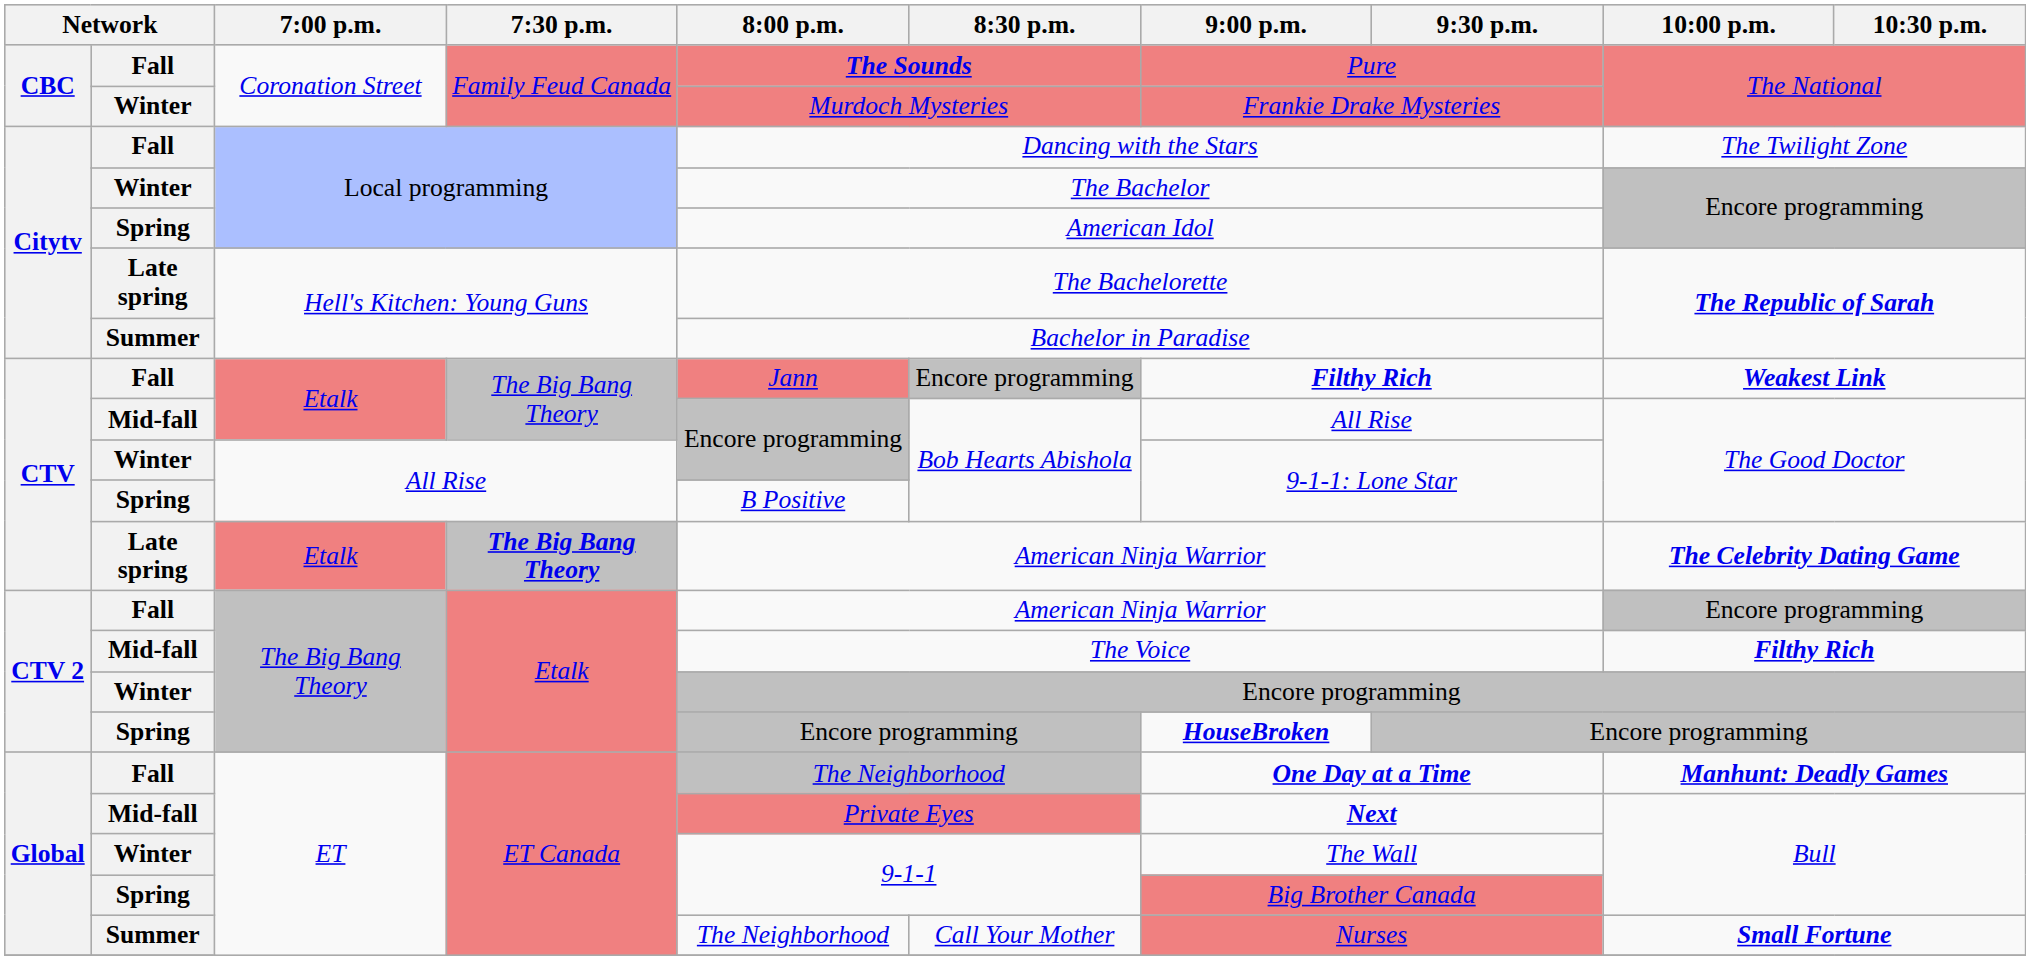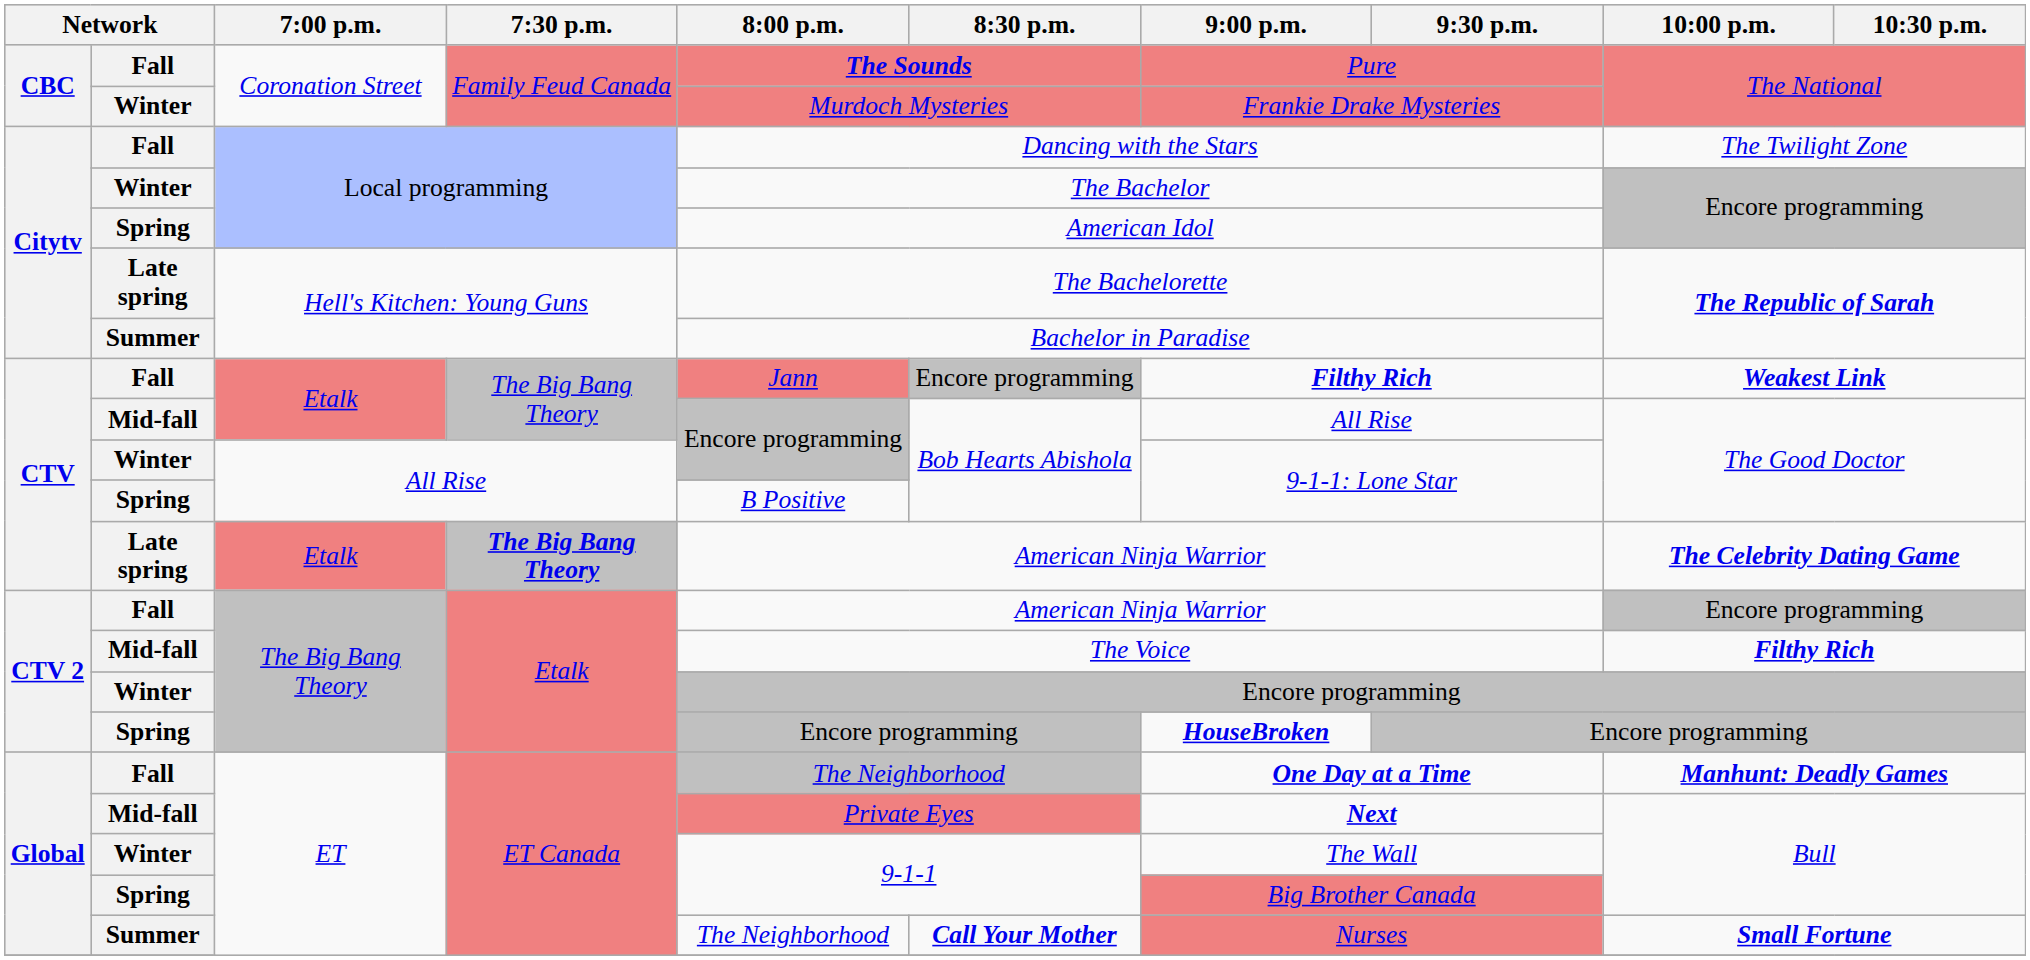(1025, 935) normal -> (1025, 935) bold
